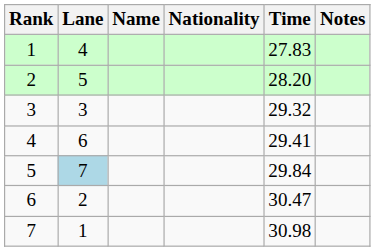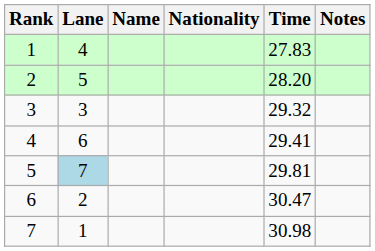(290, 170) 29.84 -> (290, 170) 29.81
